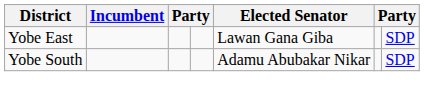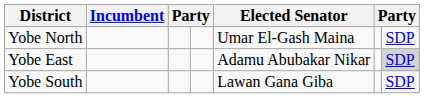+ row: (45, 37)
(275, 37) Lawan Gana Giba -> (294, 59) Adamu Abubakar Nikar
(400, 37) no background -> (400, 59) lightgrey background
(294, 59) Adamu Abubakar Nikar -> (275, 82) Lawan Gana Giba
